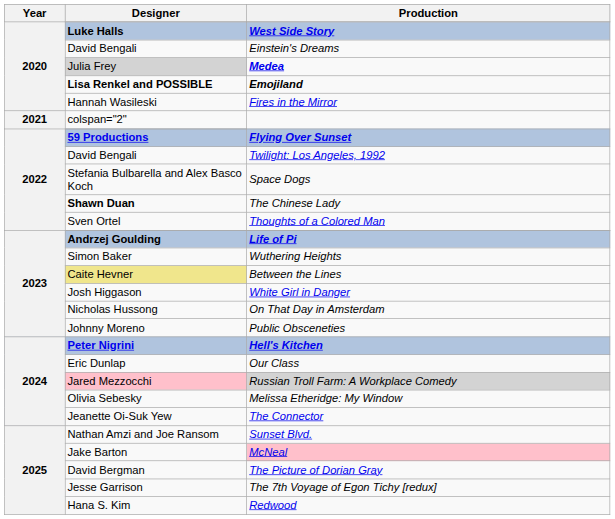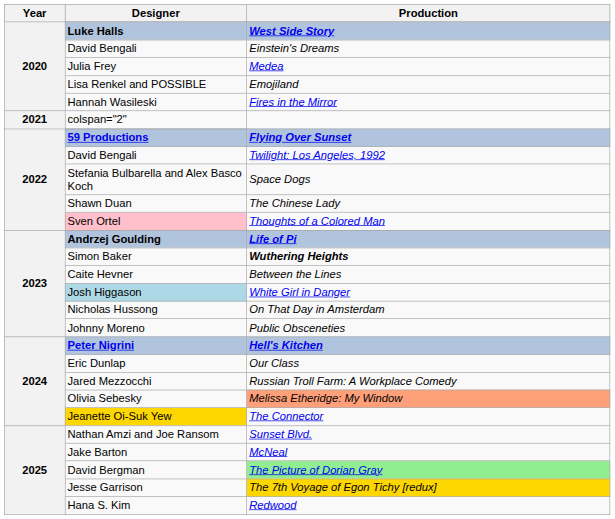(92, 66) lightgrey background -> (92, 66) no background
(267, 66) bold -> (266, 66) normal
(140, 84) bold -> (137, 84) normal
(276, 84) bold -> (274, 84) normal
(101, 203) bold -> (100, 203) normal
(94, 221) no background -> (94, 221) pink background
(295, 256) normal -> (299, 256) bold
(100, 274) khaki background -> (100, 274) no background
(105, 292) no background -> (105, 292) lightblue background
(110, 381) pink background -> (110, 381) no background
(353, 381) lightgrey background -> (353, 381) no background
(326, 398) no background -> (326, 398) lightsalmon background
(119, 416) no background -> (119, 416) gold background
(268, 452) pink background -> (268, 452) no background
(316, 470) no background -> (316, 470) lightgreen background
(343, 487) no background -> (343, 487) gold background
